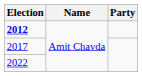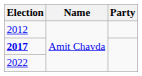(17, 29) bold -> (17, 29) normal
(17, 46) normal -> (17, 46) bold
